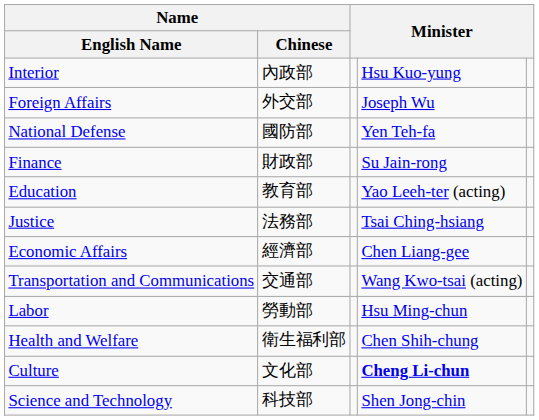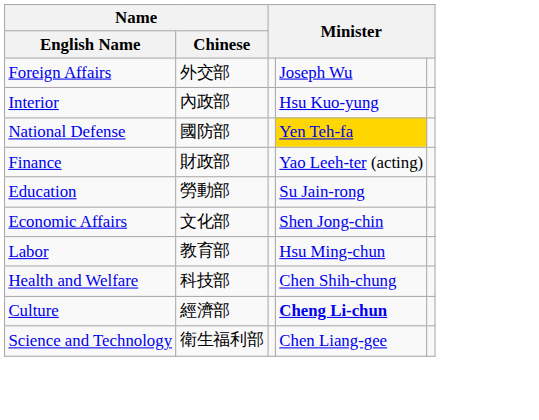rows swapped: (34, 72) <-> (60, 102)
(398, 132) no background -> (316, 132) gold background
(404, 162) Su Jain-rong -> (351, 162) Yao Leeh-ter (acting)
(287, 191) 教育部 -> (205, 191) 勞動部
(433, 191) Yao Leeh-ter (acting) -> (322, 191) Su Jain-rong
- row: (31, 221)
(287, 250) 經濟部 -> (205, 221) 文化部
(415, 251) Chen Liang-gee -> (331, 221) Shen Jong-chin
- row: (131, 281)
(287, 310) 勞動部 -> (205, 250) 教育部
(304, 340) 衛生福利部 -> (205, 280) 科技部
(287, 370) 文化部 -> (205, 310) 經濟部
(287, 399) 科技部 -> (222, 340) 衛生福利部
(413, 400) Shen Jong-chin -> (333, 340) Chen Liang-gee
